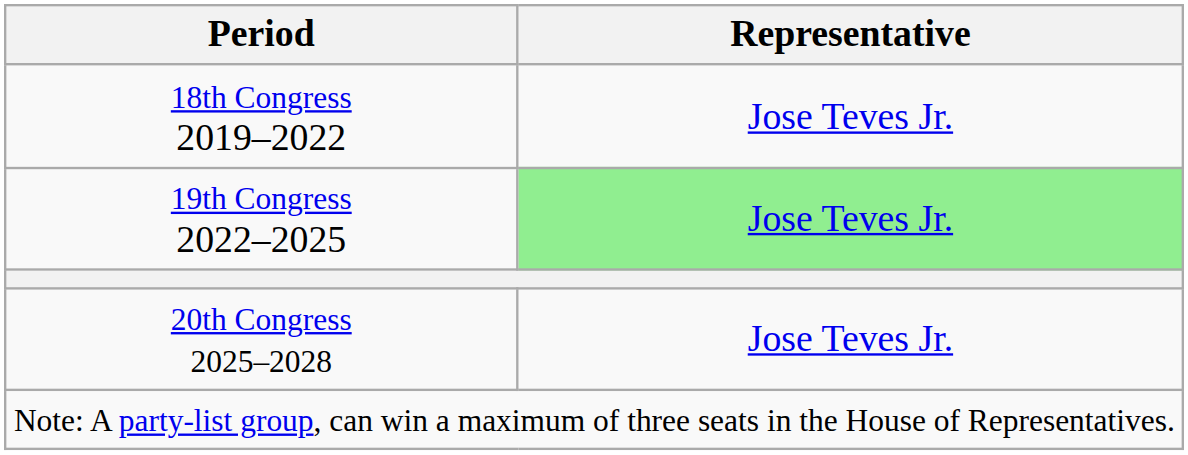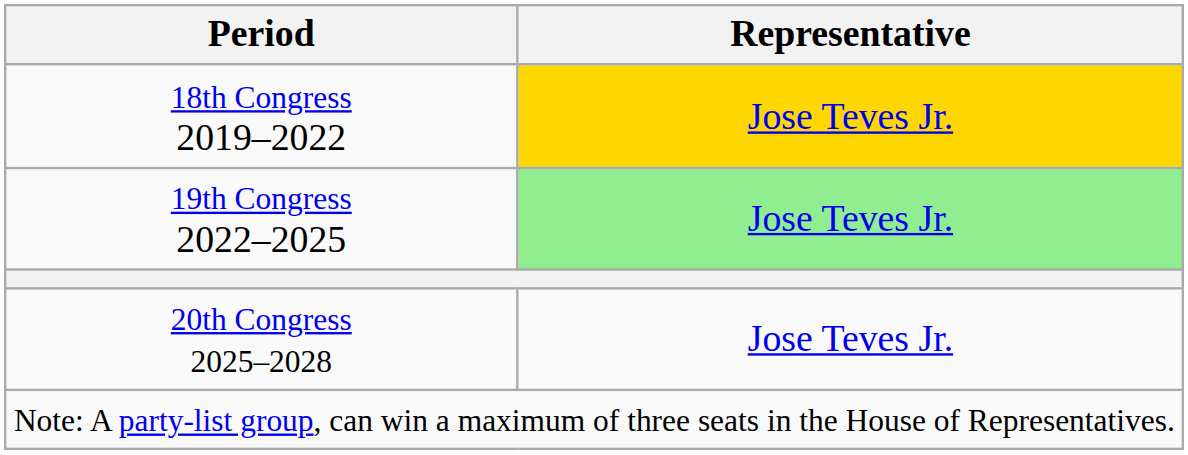(850, 115) no background -> (850, 115) gold background
